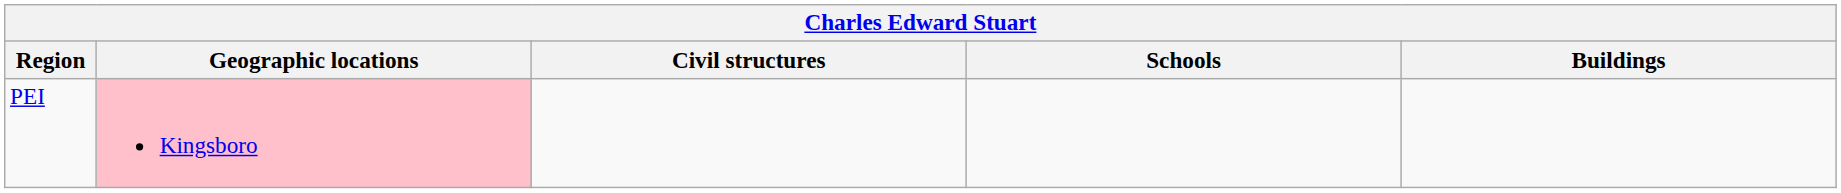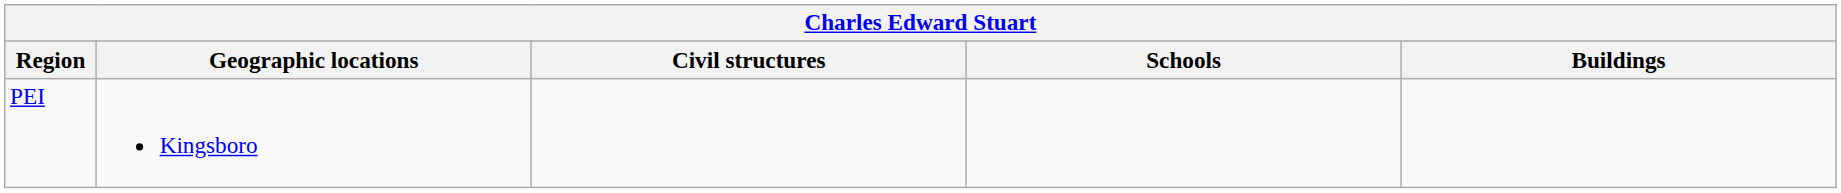(314, 146) pink background -> (314, 146) no background
